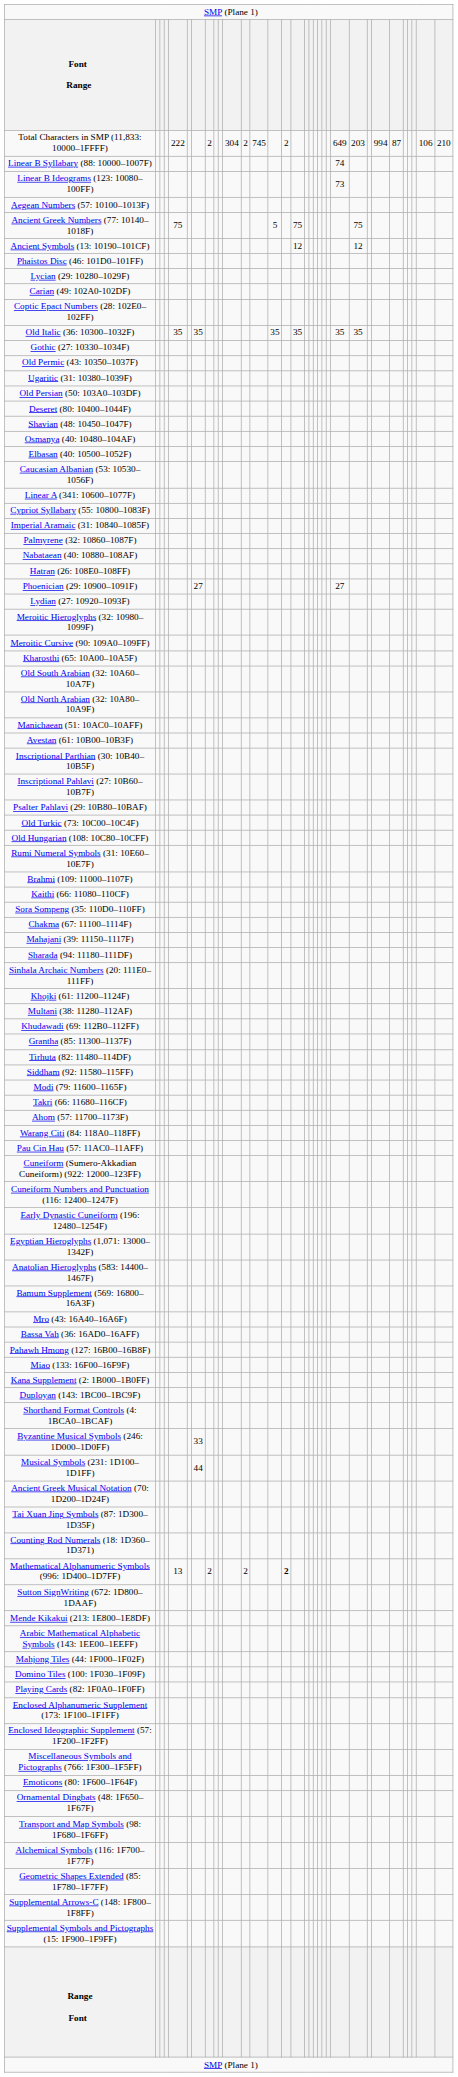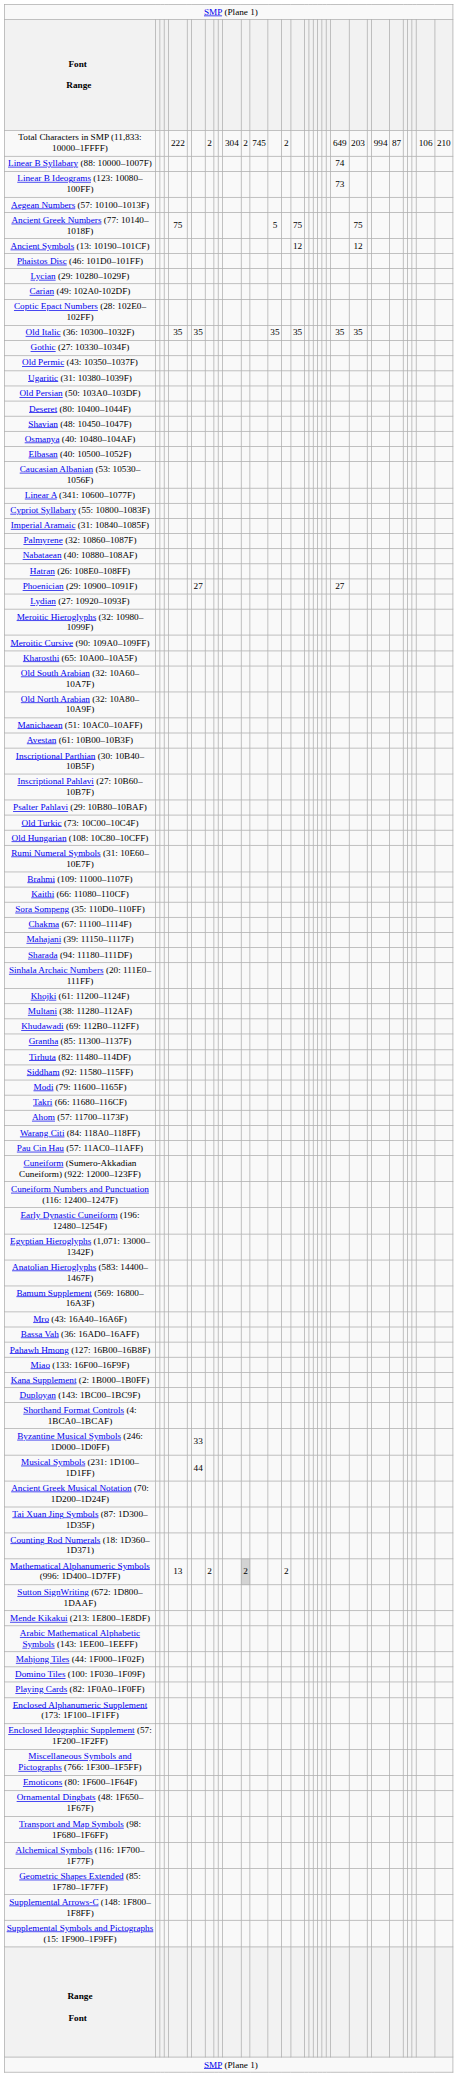(245, 1571) no background -> (245, 1571) lightgrey background
(286, 1571) bold -> (286, 1571) normal
